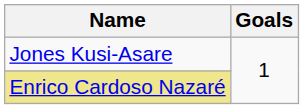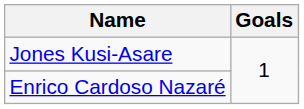(118, 86) khaki background -> (118, 86) no background
